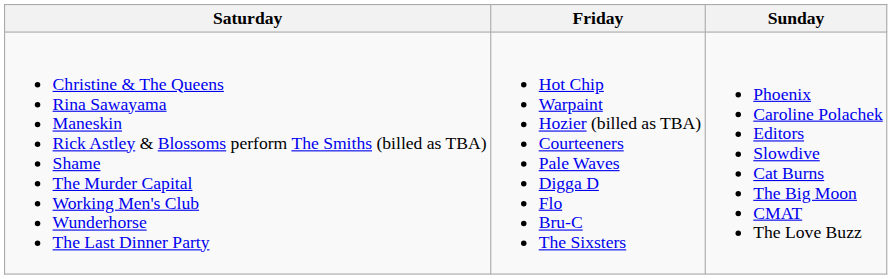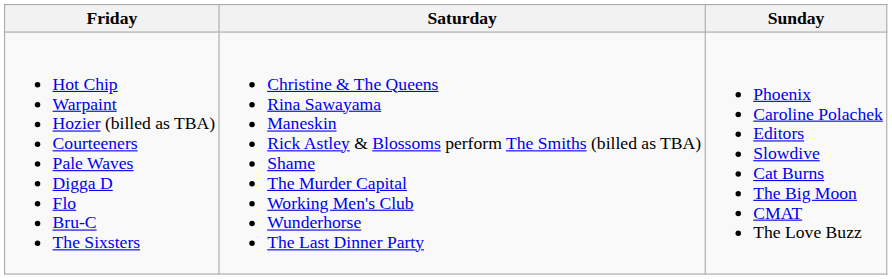columns swapped: (598, 18) <-> (248, 18)
